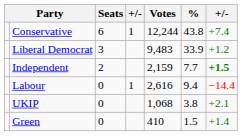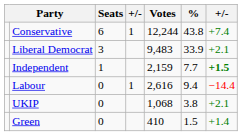(219, 49) +1.2 -> (219, 49) +2.1
(101, 67) 2 -> (101, 67) 1
